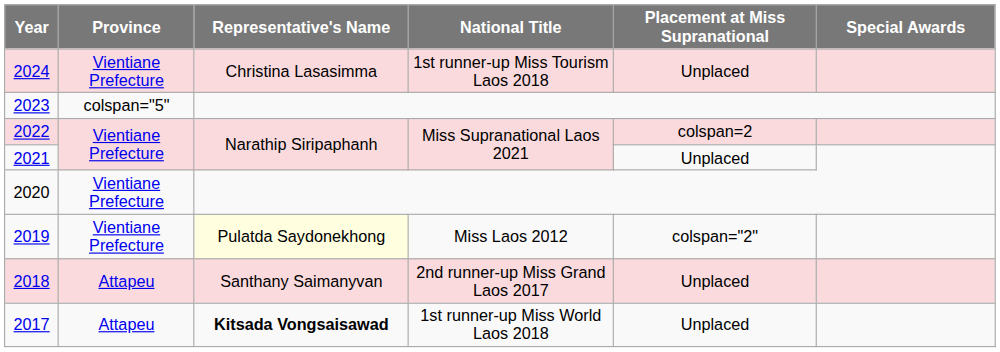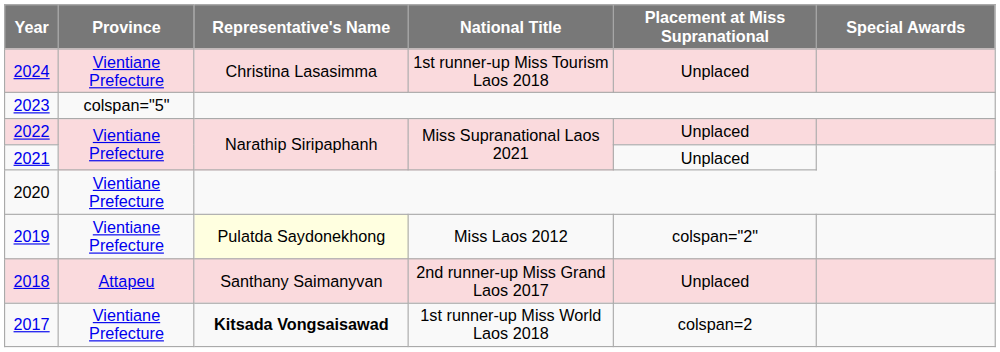(715, 132) colspan=2 -> (715, 132) Unplaced
(126, 325) Attapeu -> (126, 325) Vientiane Prefecture
(715, 325) Unplaced -> (715, 325) colspan=2
